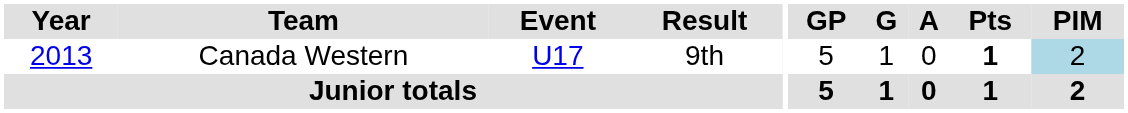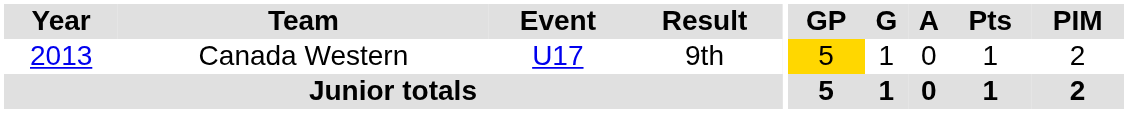(826, 56) no background -> (826, 56) gold background
(990, 56) bold -> (990, 56) normal
(1078, 56) lightblue background -> (1078, 56) no background
